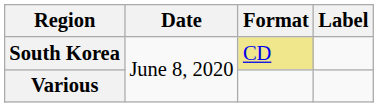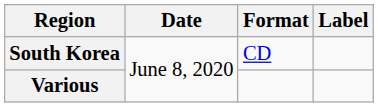(257, 53) khaki background -> (257, 53) no background
